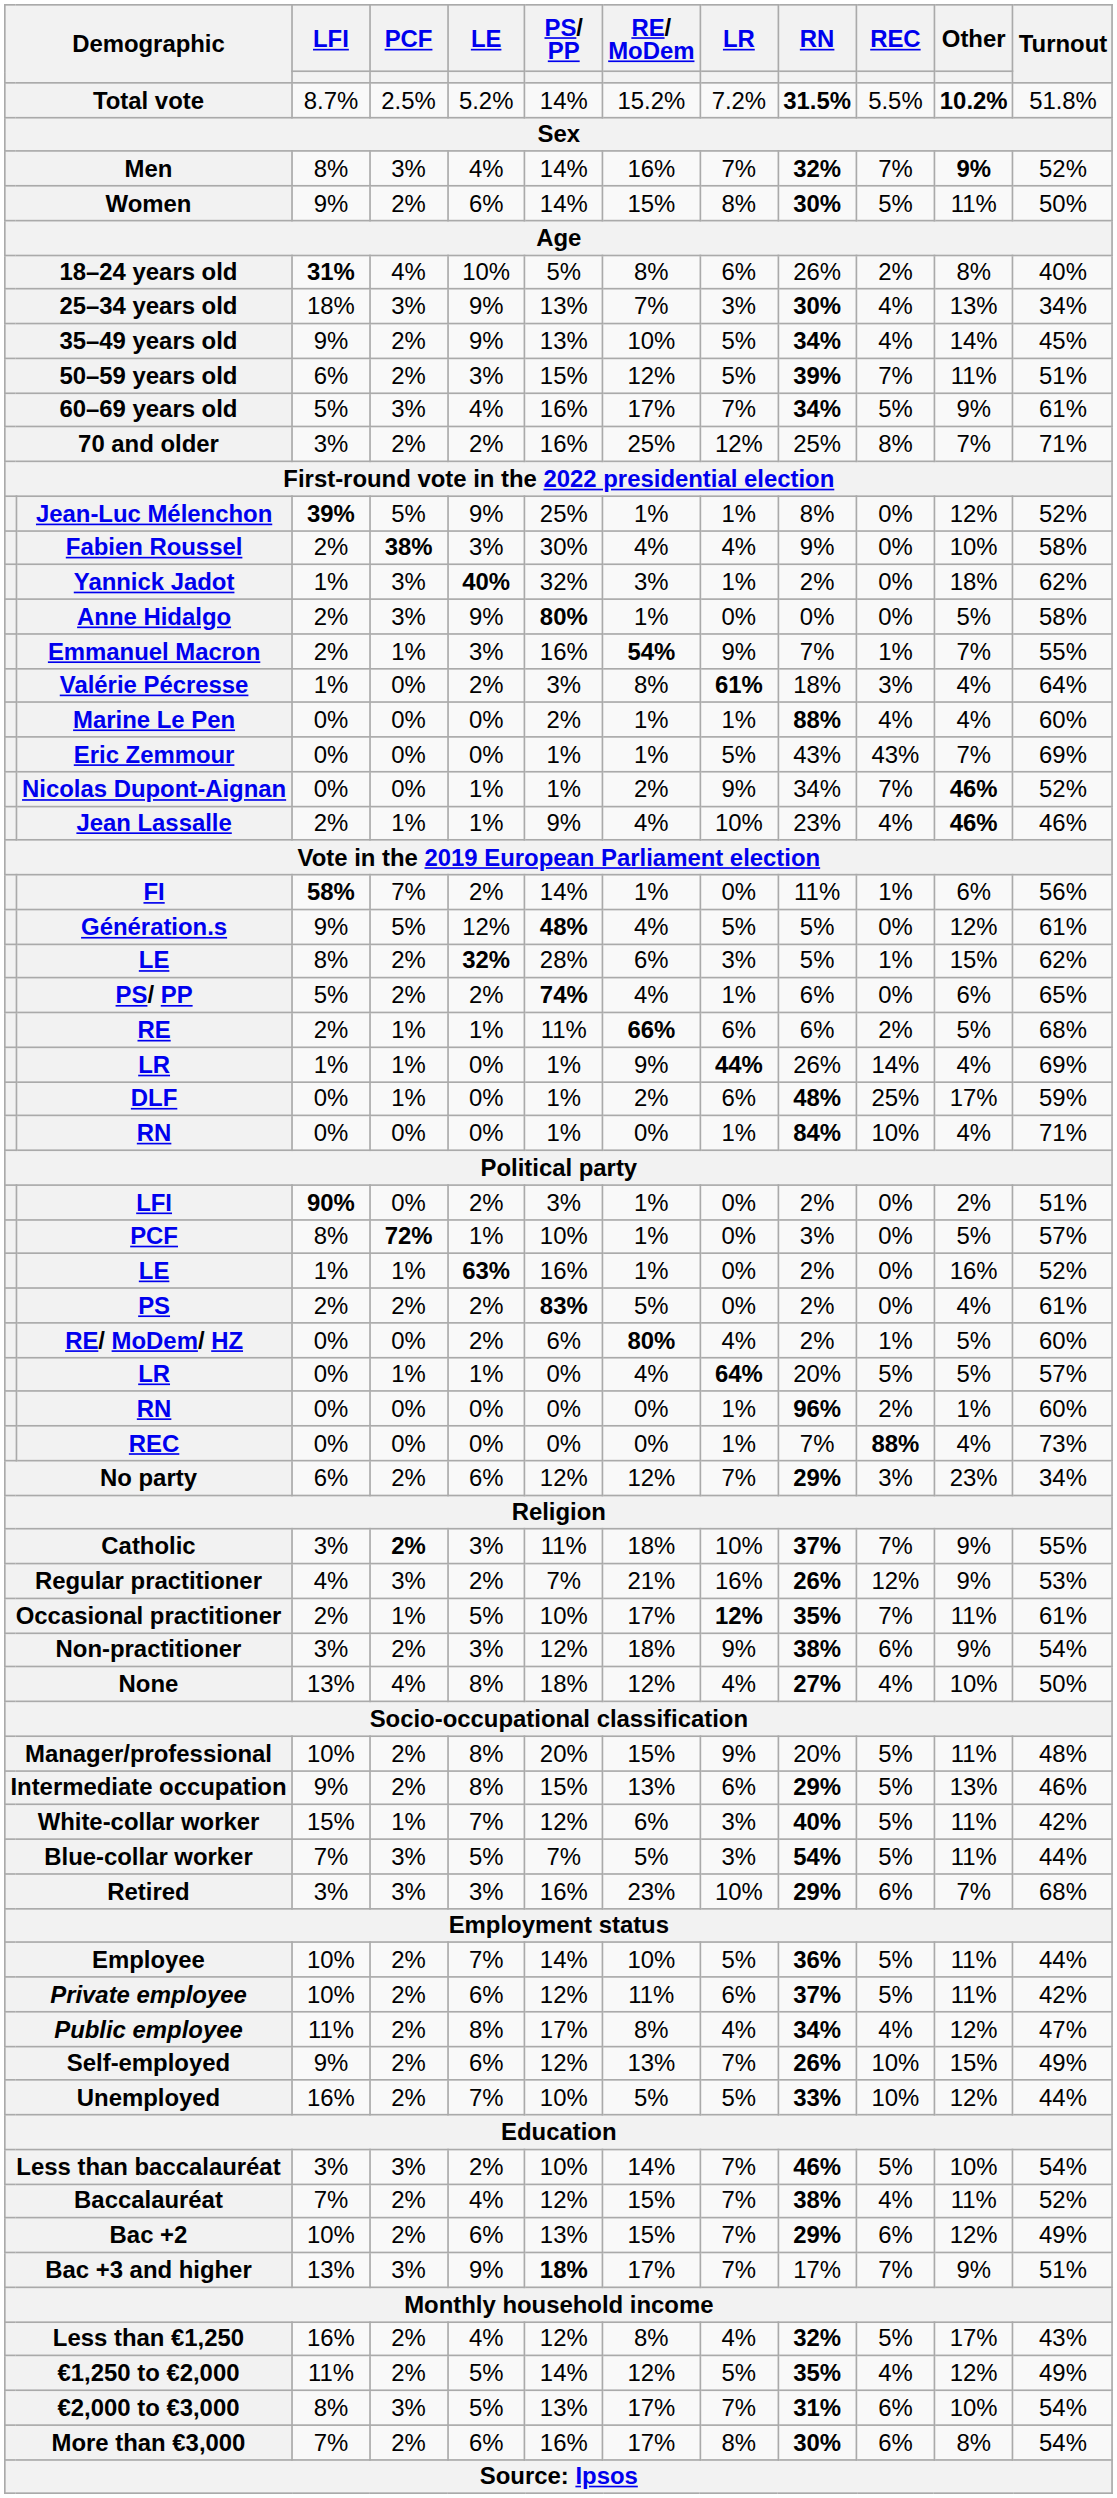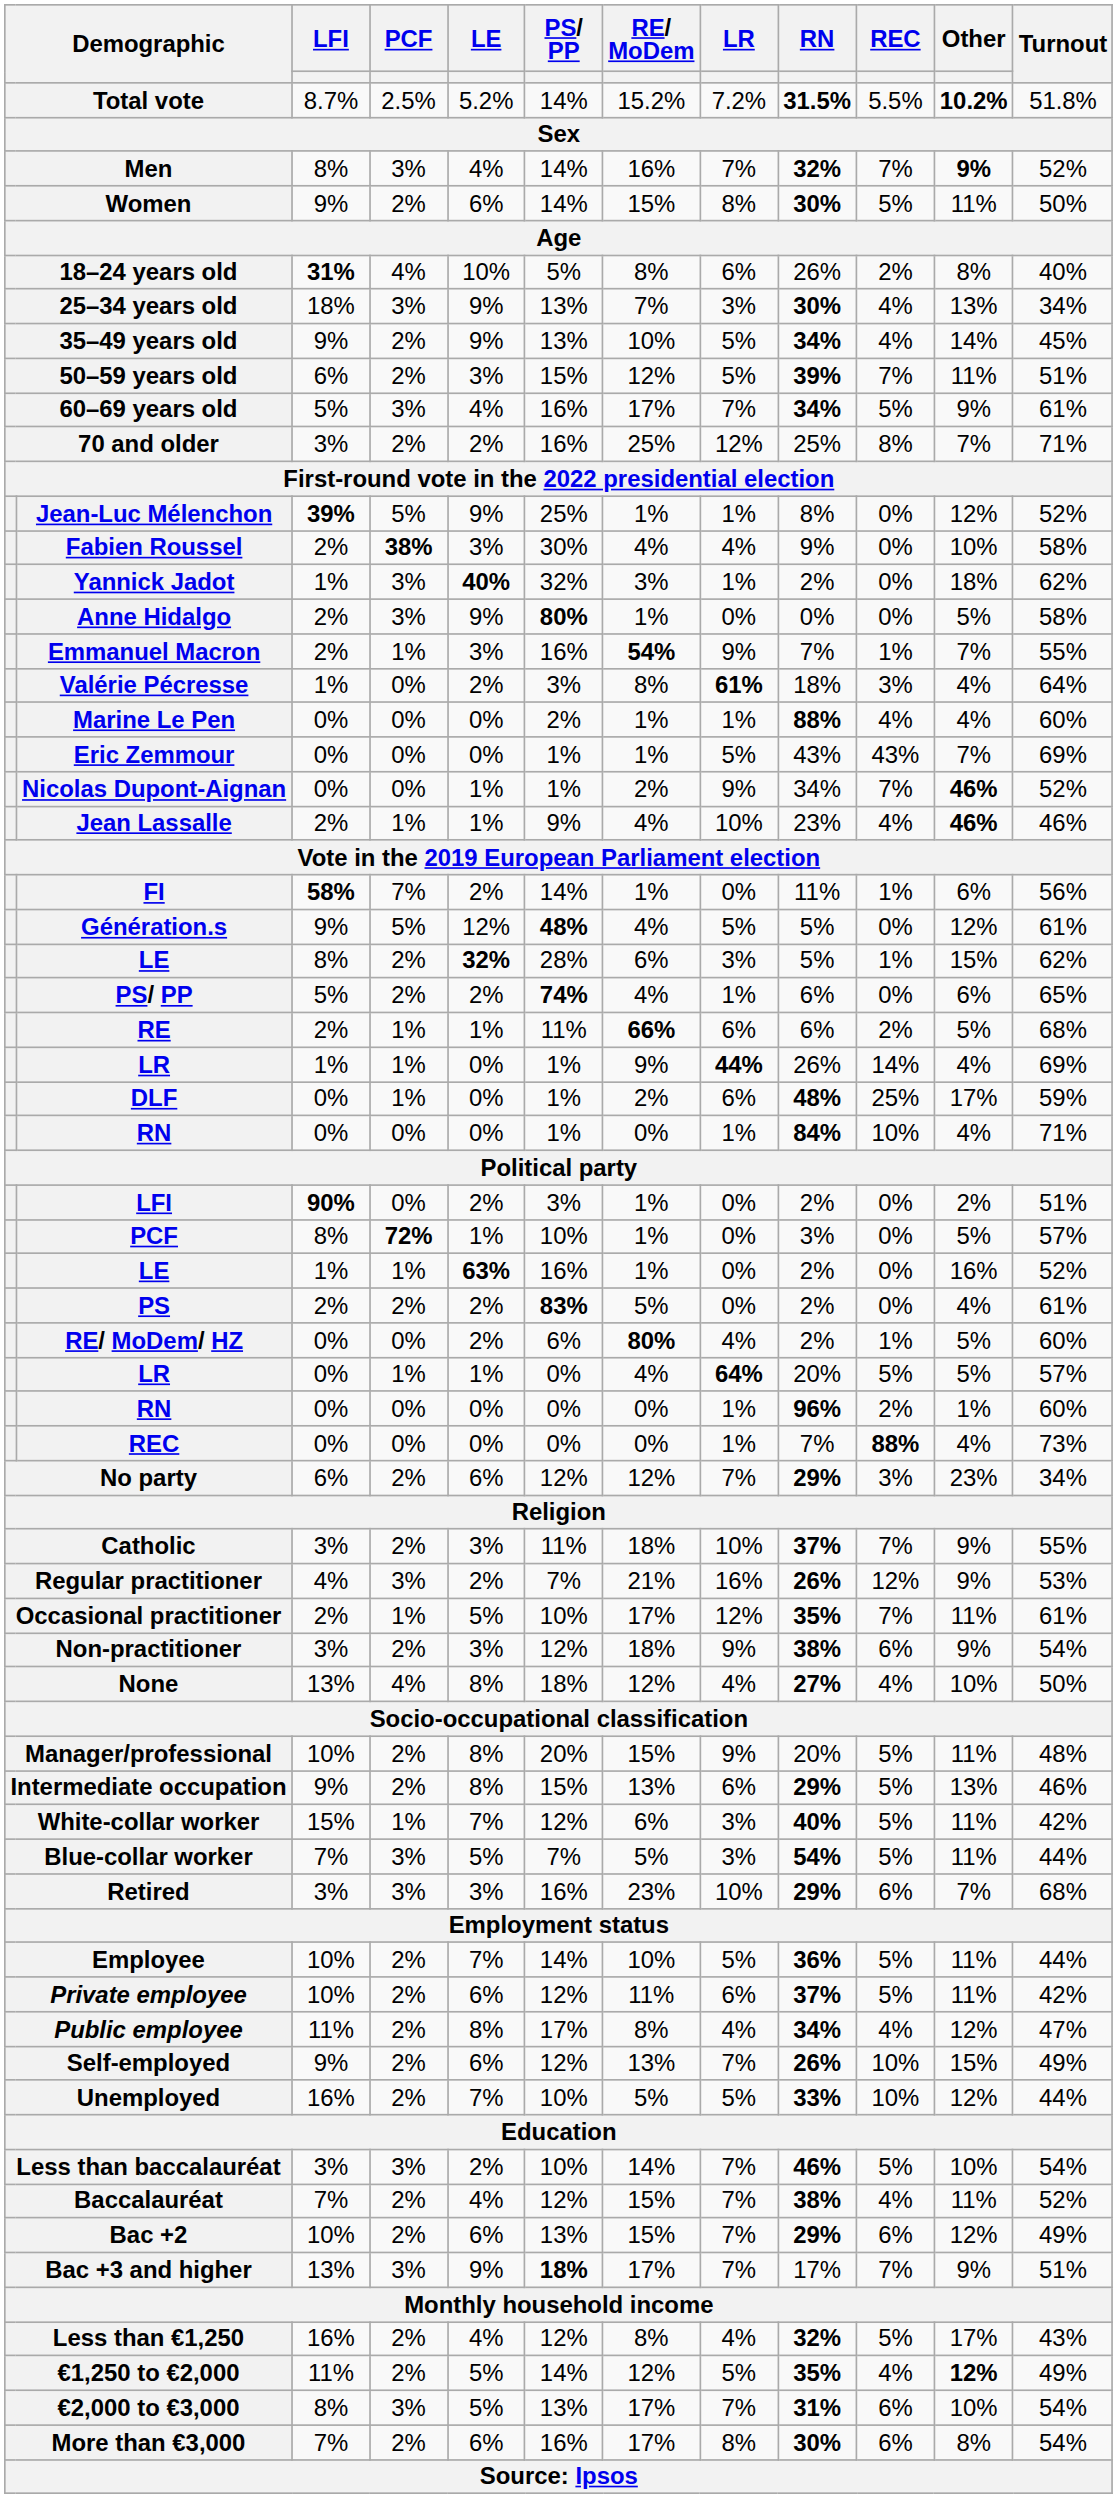(409, 1547) bold -> (409, 1547) normal
(739, 1616) bold -> (739, 1616) normal
(974, 2373) normal -> (974, 2373) bold
